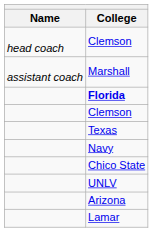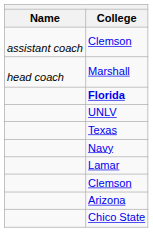(35, 48) head coach -> (45, 48) assistant coach
(45, 78) assistant coach -> (35, 78) head coach
(110, 113) Clemson -> (102, 113) UNLV
(117, 165) Chico State -> (104, 165) Lamar
(102, 183) UNLV -> (110, 183) Clemson
(104, 218) Lamar -> (117, 218) Chico State
